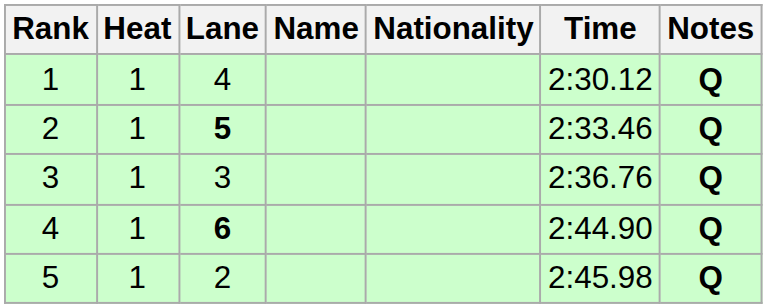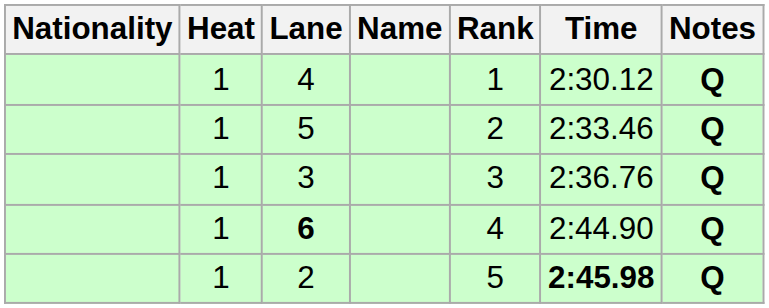columns swapped: (51, 29) <-> (453, 29)
(222, 128) bold -> (306, 128) normal
(600, 278) normal -> (601, 278) bold
